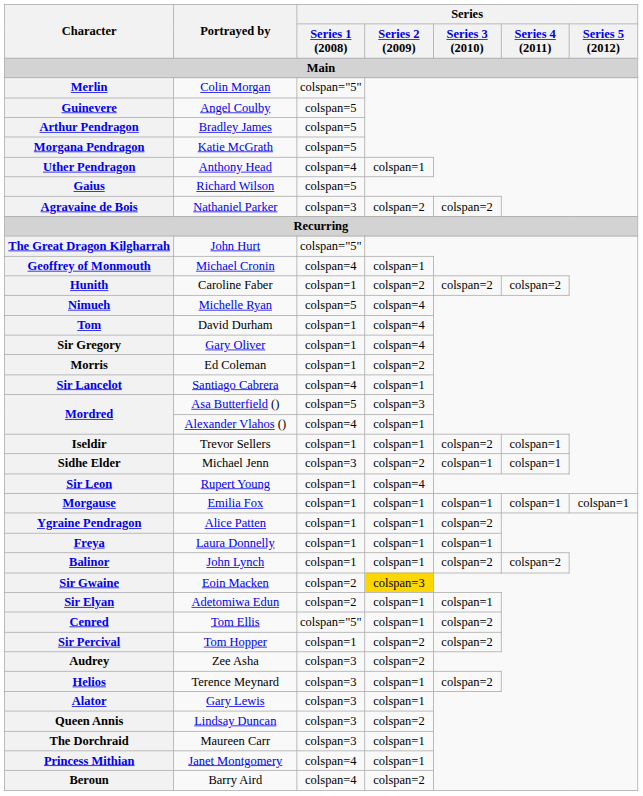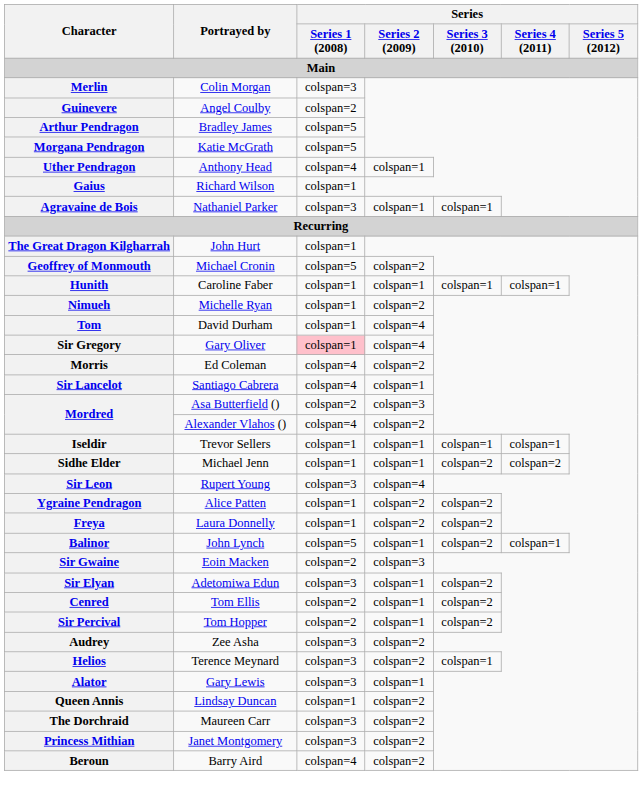(331, 87) colspan="5" -> (331, 87) colspan=3
(331, 107) colspan=5 -> (331, 107) colspan=2
(331, 186) colspan=5 -> (331, 186) colspan=1
(399, 206) colspan=2 -> (399, 206) colspan=1
(467, 206) colspan=2 -> (467, 206) colspan=1
(331, 246) colspan="5" -> (331, 246) colspan=1
(331, 265) colspan=4 -> (331, 265) colspan=5
(399, 265) colspan=1 -> (399, 265) colspan=2
(399, 285) colspan=2 -> (399, 285) colspan=1
(467, 285) colspan=2 -> (467, 285) colspan=1
(535, 285) colspan=2 -> (535, 285) colspan=1
(331, 305) colspan=5 -> (331, 305) colspan=1
(399, 305) colspan=4 -> (399, 305) colspan=2
(331, 345) no background -> (331, 345) pink background
(331, 364) colspan=1 -> (331, 364) colspan=4
(331, 404) colspan=5 -> (331, 404) colspan=2
(399, 424) colspan=1 -> (399, 424) colspan=2
(467, 444) colspan=2 -> (467, 444) colspan=1
(331, 463) colspan=3 -> (331, 463) colspan=1
(399, 463) colspan=2 -> (399, 463) colspan=1
(467, 463) colspan=1 -> (467, 463) colspan=2
(535, 463) colspan=1 -> (535, 463) colspan=2
(331, 483) colspan=1 -> (331, 483) colspan=3
- row: (89, 503)
(399, 523) colspan=1 -> (399, 503) colspan=2
(399, 543) colspan=1 -> (399, 523) colspan=2
(467, 543) colspan=1 -> (467, 523) colspan=2
(331, 562) colspan=1 -> (331, 543) colspan=5
(535, 562) colspan=2 -> (535, 543) colspan=1
(399, 582) gold background -> (399, 562) no background
(331, 602) colspan=2 -> (331, 582) colspan=3
(467, 602) colspan=1 -> (467, 582) colspan=2
(331, 622) colspan="5" -> (331, 602) colspan=2
(331, 642) colspan=1 -> (331, 622) colspan=2
(399, 642) colspan=2 -> (399, 622) colspan=1
(399, 681) colspan=1 -> (399, 661) colspan=2
(467, 681) colspan=2 -> (467, 661) colspan=1
(331, 721) colspan=3 -> (331, 701) colspan=1
(399, 740) colspan=1 -> (399, 721) colspan=2
(331, 760) colspan=4 -> (331, 740) colspan=3
(399, 760) colspan=1 -> (399, 740) colspan=2
